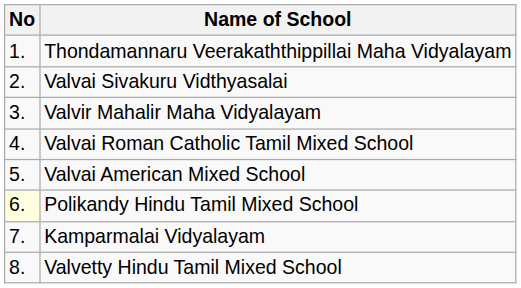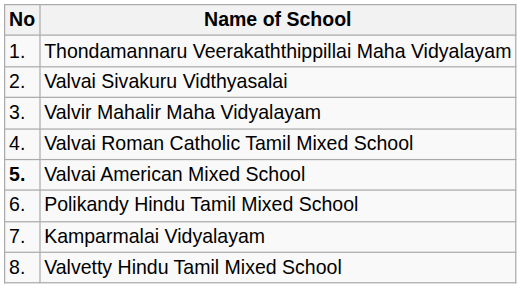(17, 174) normal -> (17, 174) bold
(17, 205) lightyellow background -> (17, 205) no background
